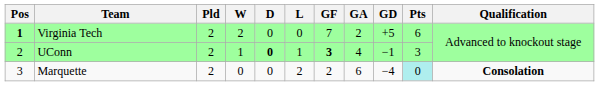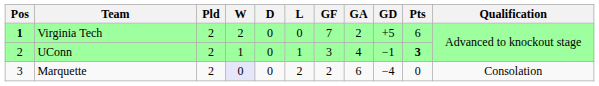(270, 52) bold -> (270, 52) normal
(329, 52) bold -> (329, 52) normal
(418, 52) normal -> (418, 52) bold
(240, 71) no background -> (240, 71) lavender background
(418, 71) paleturquoise background -> (418, 71) no background
(513, 71) bold -> (513, 71) normal
